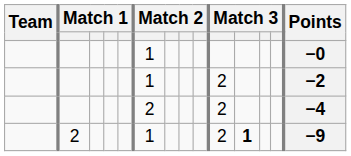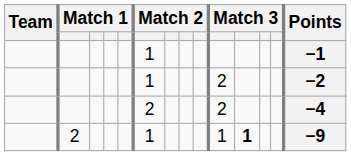(315, 54) −0 -> (315, 54) −1
(222, 137) 2 -> (222, 137) 1
